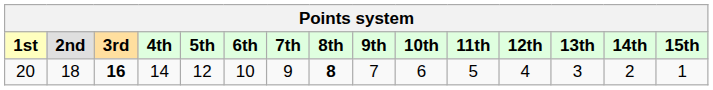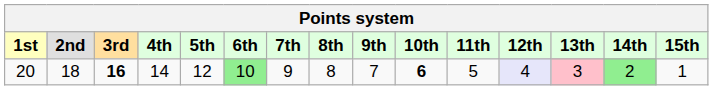(245, 72) no background -> (245, 72) lightgreen background
(331, 72) bold -> (331, 72) normal
(421, 72) normal -> (421, 72) bold
(525, 72) no background -> (525, 72) lavender background
(578, 72) no background -> (578, 72) pink background
(630, 72) no background -> (630, 72) lightgreen background
